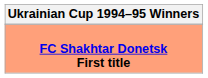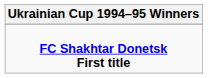(103, 55) lightsalmon background -> (103, 55) no background
